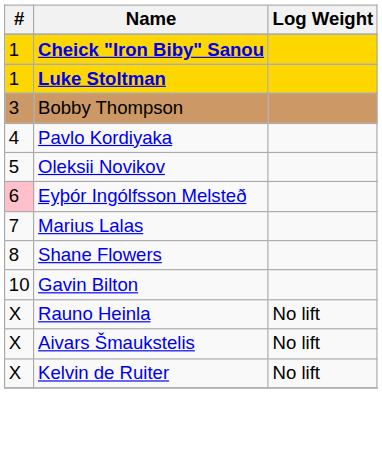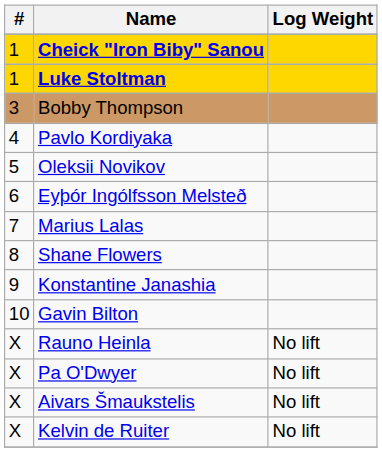(14, 196) pink background -> (14, 196) no background
+ row: (127, 284)
+ row: (87, 372)
